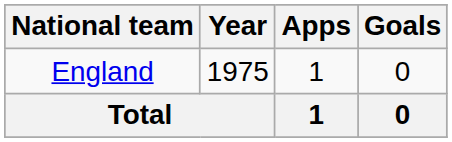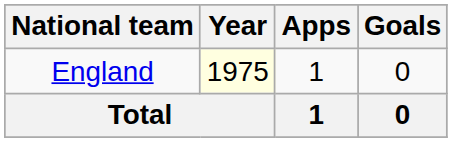(238, 70) no background -> (238, 70) lightyellow background
